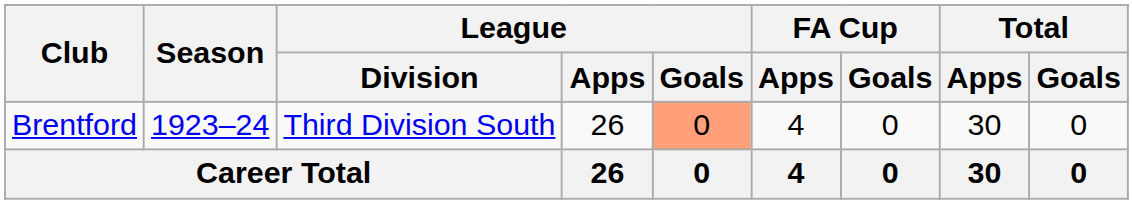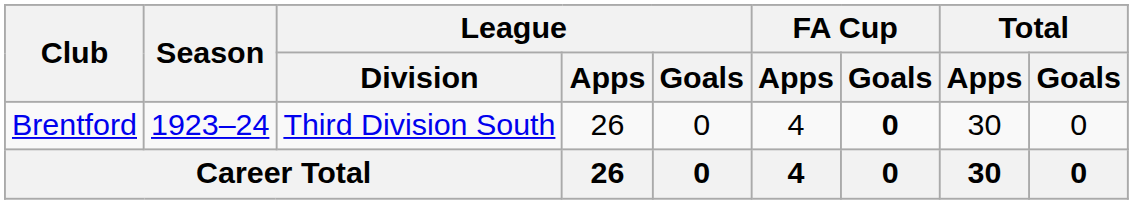(702, 125) lightsalmon background -> (702, 125) no background
(890, 125) normal -> (890, 125) bold
